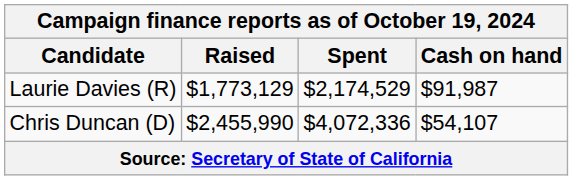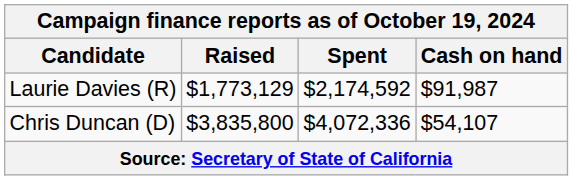(357, 89) $2,174,529 -> (357, 89) $2,174,592
(240, 123) $2,455,990 -> (240, 123) $3,835,800
